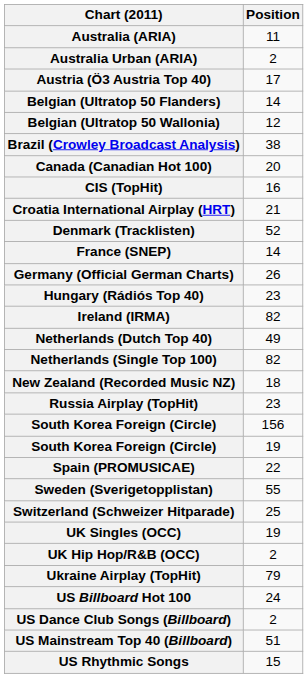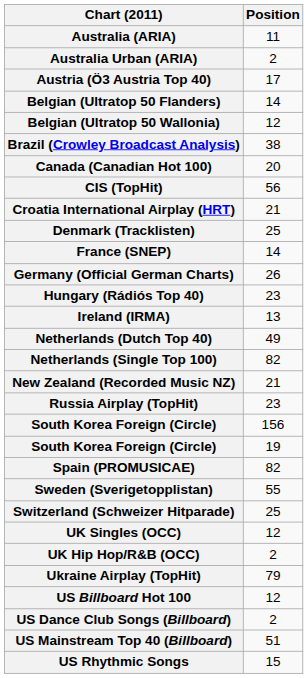(273, 187) 16 -> (273, 187) 56
(273, 230) 52 -> (273, 230) 25
(273, 317) 82 -> (273, 317) 13
(273, 381) 18 -> (273, 381) 21
(273, 468) 22 -> (273, 468) 82
(273, 532) 19 -> (273, 532) 12
(273, 597) 24 -> (273, 597) 12
